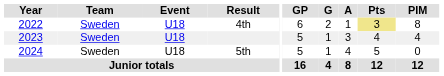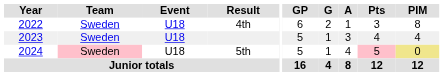(377, 24) khaki background -> (377, 24) no background
(100, 51) no background -> (100, 51) pink background
(377, 51) no background -> (377, 51) pink background
(418, 51) no background -> (418, 51) khaki background
